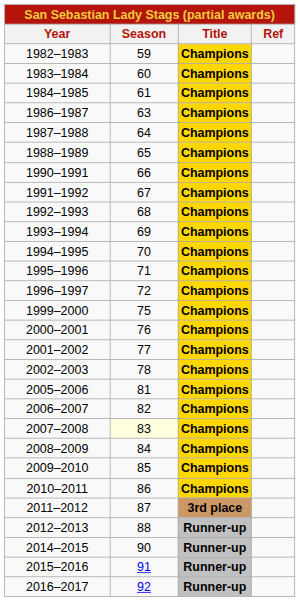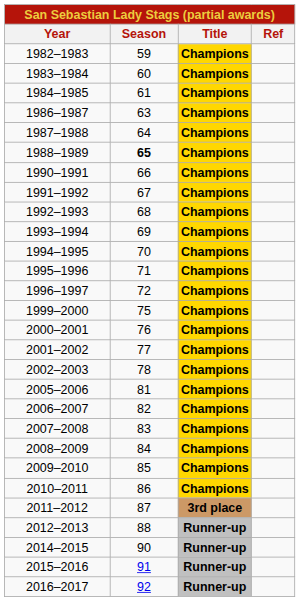(144, 153) normal -> (144, 153) bold
(144, 429) lightyellow background -> (144, 429) no background
